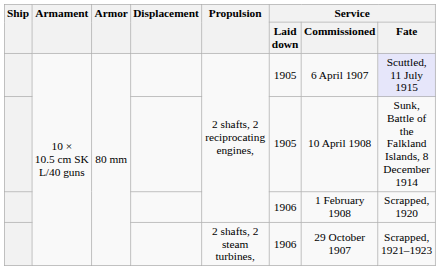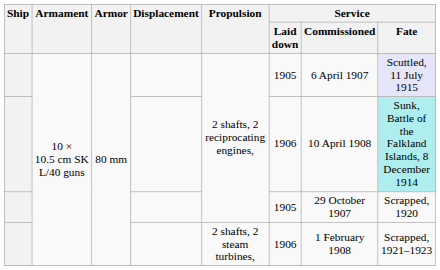(285, 144) 1905 -> (285, 144) 1906
(407, 144) no background -> (407, 144) paleturquoise background
(285, 206) 1906 -> (285, 206) 1905
(340, 206) 1 February 1908 -> (340, 206) 29 October 1907
(340, 244) 29 October 1907 -> (340, 244) 1 February 1908
